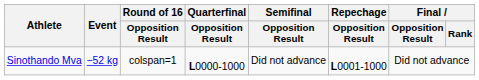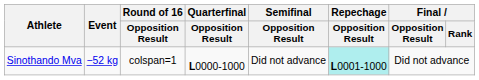(359, 67) no background -> (359, 67) paleturquoise background
